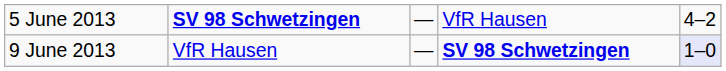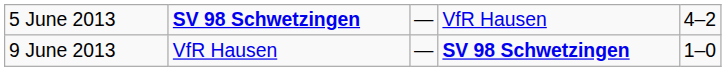(700, 50) lavender background -> (700, 50) no background
